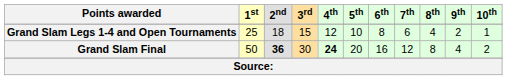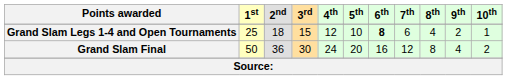(382, 32) normal -> (382, 32) bold
(278, 49) bold -> (278, 49) normal
(331, 49) bold -> (331, 49) normal
